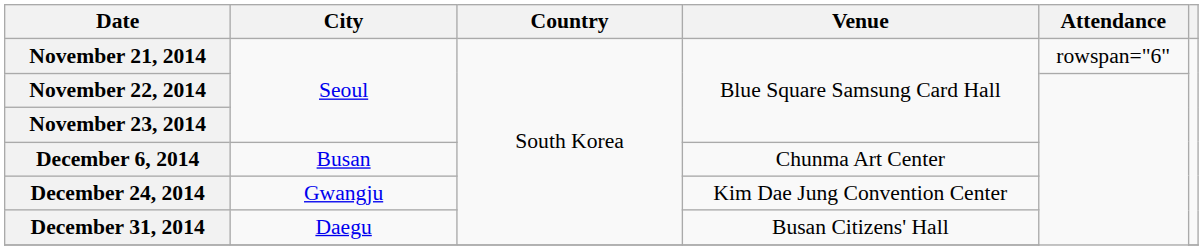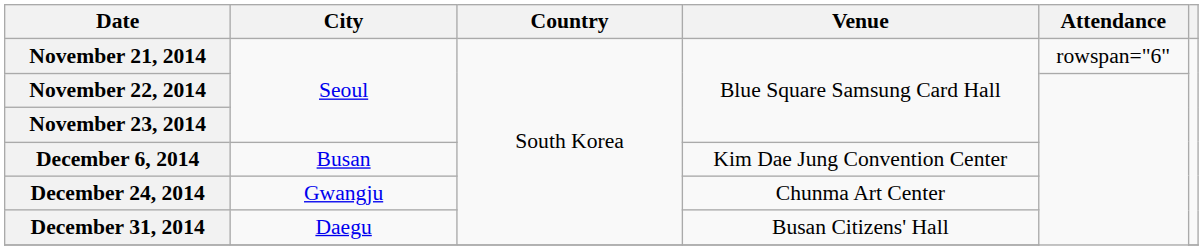(860, 158) Chunma Art Center -> (860, 158) Kim Dae Jung Convention Center
(860, 192) Kim Dae Jung Convention Center -> (860, 192) Chunma Art Center
